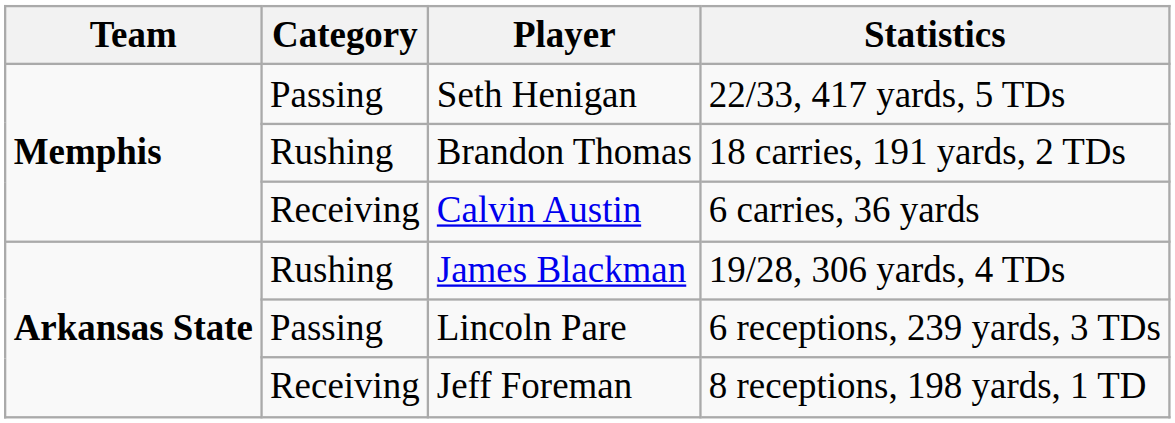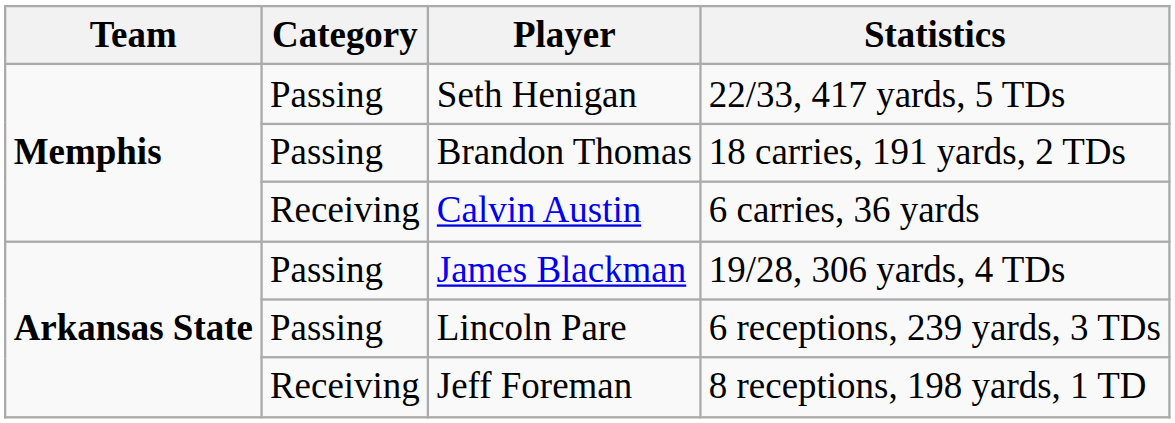(332, 152) Rushing -> (326, 152) Passing
(332, 269) Rushing -> (326, 269) Passing
